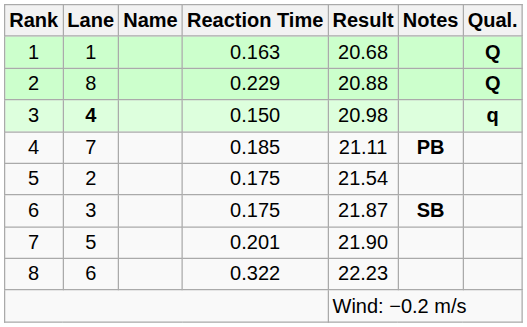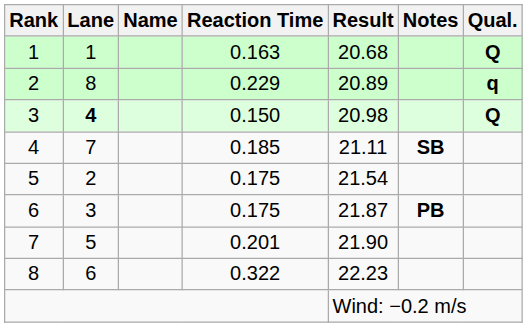(363, 83) 20.88 -> (363, 83) 20.89
(493, 83) Q -> (493, 83) q
(493, 115) q -> (493, 115) Q
(431, 147) PB -> (431, 147) SB
(431, 210) SB -> (431, 210) PB
